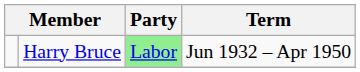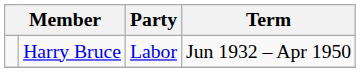(154, 51) lightgreen background -> (154, 51) no background
